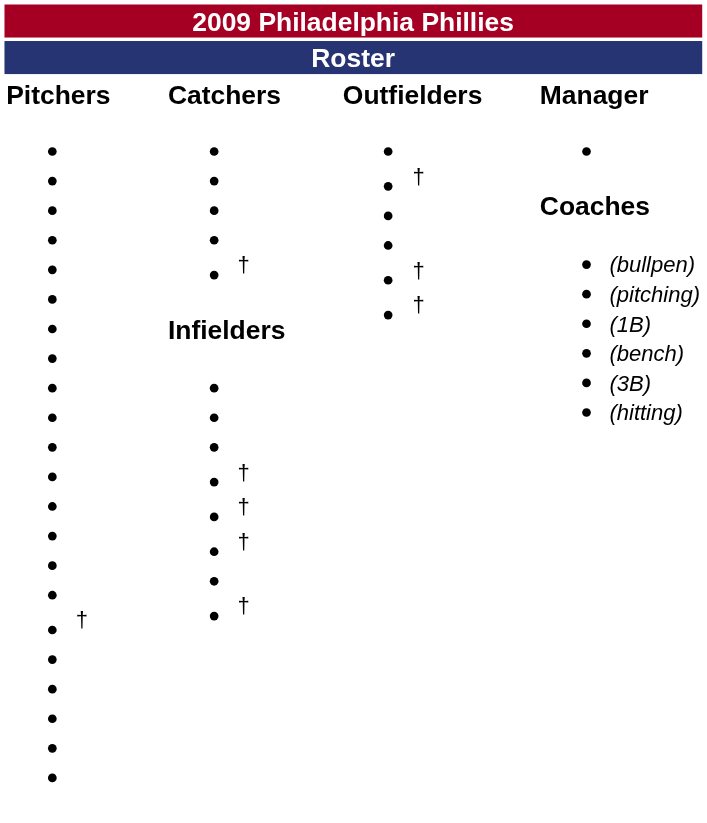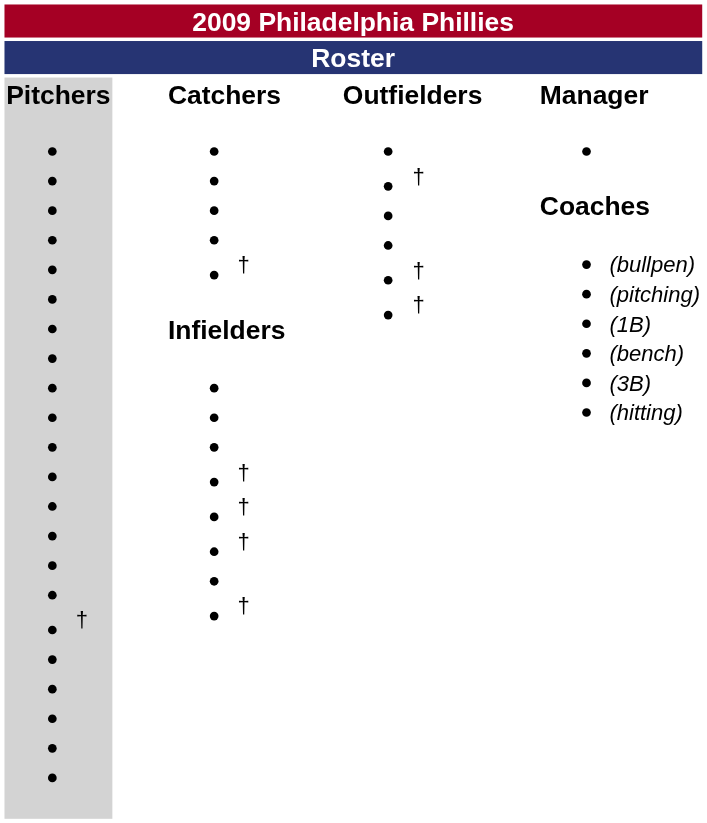(58, 435) no background -> (58, 435) lightgrey background
